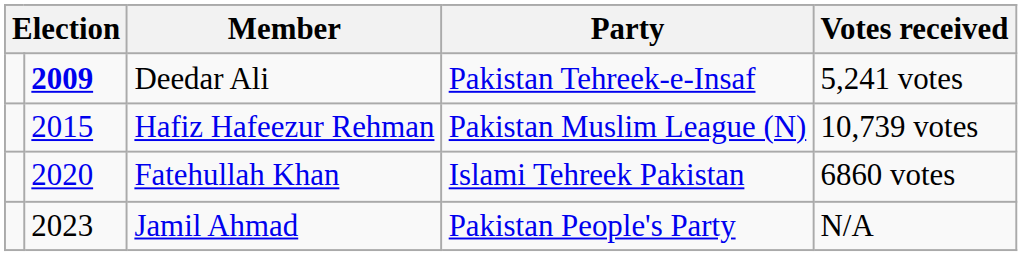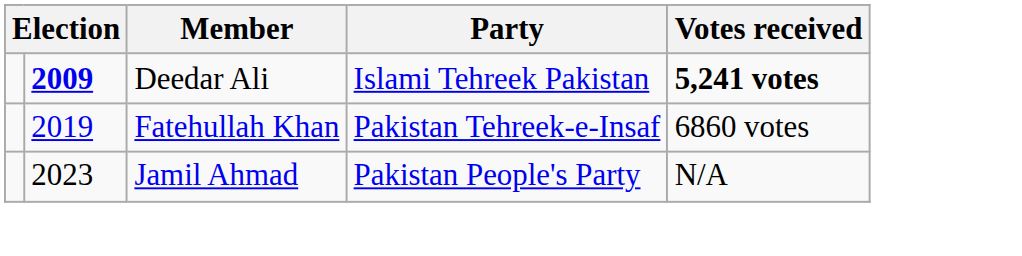(602, 77) Pakistan Tehreek-e-Insaf -> (501, 77) Islami Tehreek Pakistan
(892, 77) normal -> (747, 77) bold
- row: (284, 126)
(62, 175) 2020 -> (62, 126) 2019
(597, 175) Islami Tehreek Pakistan -> (507, 126) Pakistan Tehreek-e-Insaf
